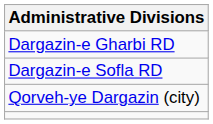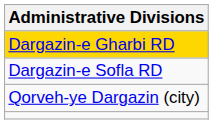(91, 44) no background -> (91, 44) gold background
